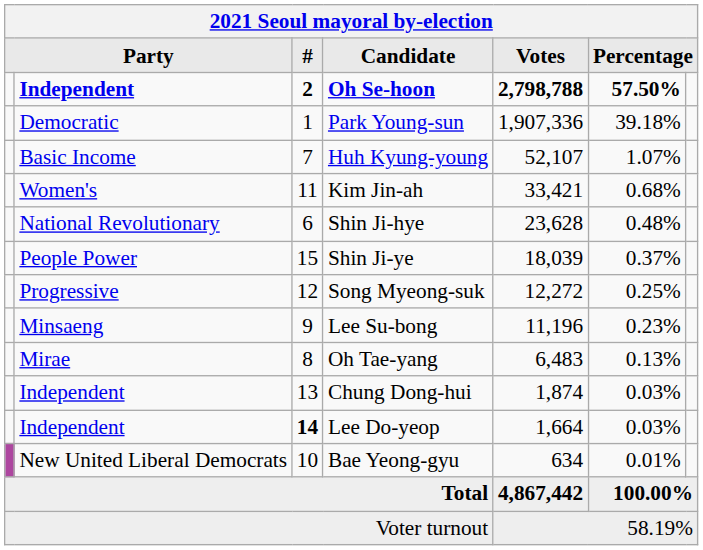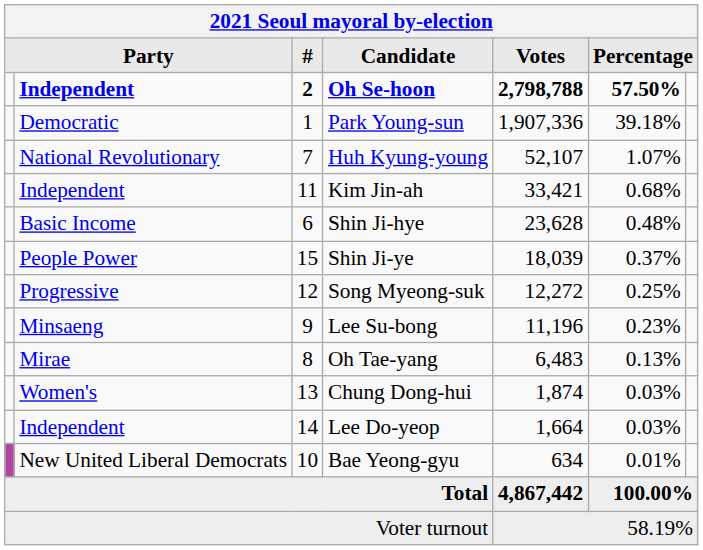(78, 156) Basic Income -> (120, 156) National Revolutionary
(58, 190) Women's -> (72, 190) Independent
(120, 223) National Revolutionary -> (78, 223) Basic Income
(72, 392) Independent -> (58, 392) Women's
(308, 426) bold -> (308, 426) normal
